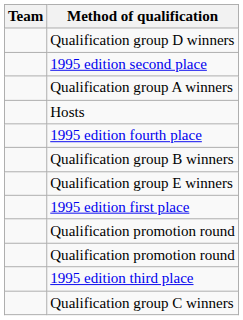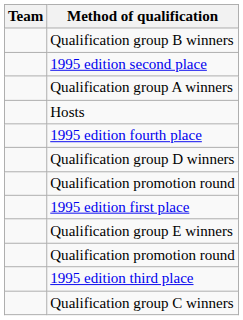(142, 40) Qualification group D winners -> (142, 40) Qualification group B winners
(142, 159) Qualification group B winners -> (142, 159) Qualification group D winners
(142, 183) Qualification group E winners -> (143, 183) Qualification promotion round
(143, 231) Qualification promotion round -> (142, 231) Qualification group E winners
